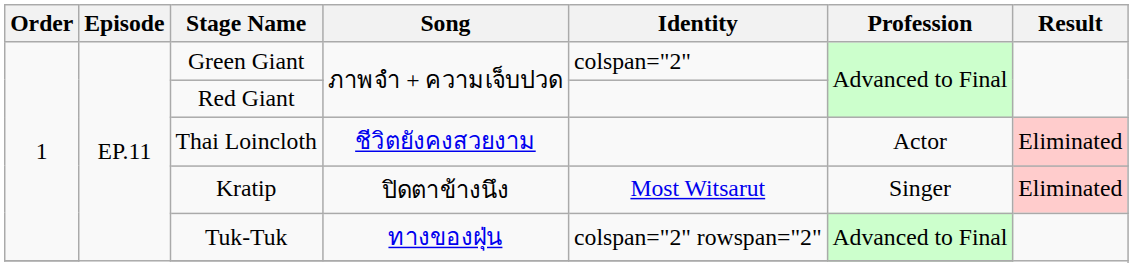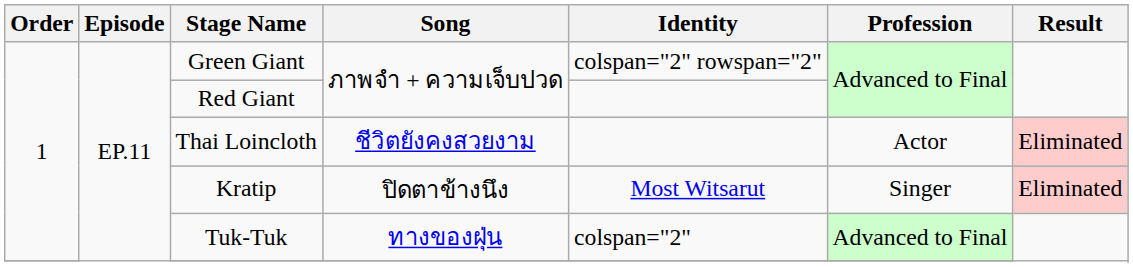(632, 60) colspan="2" -> (698, 60) colspan="2" rowspan="2"
(698, 236) colspan="2" rowspan="2" -> (632, 236) colspan="2"
